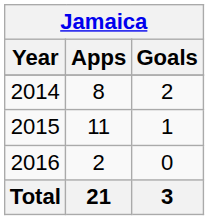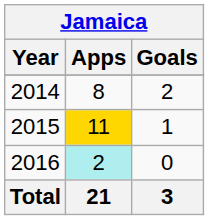(99, 127) no background -> (99, 127) gold background
(99, 162) no background -> (99, 162) paleturquoise background
